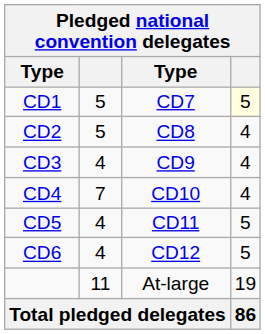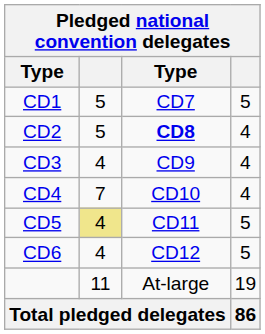(245, 102) lightyellow background -> (245, 102) no background
(176, 132) normal -> (176, 132) bold
(100, 223) no background -> (100, 223) khaki background
